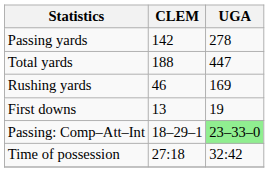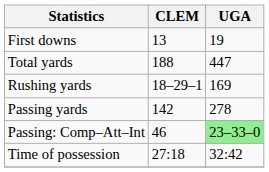rows swapped: (42, 108) <-> (48, 39)
(159, 85) 46 -> (177, 85) 18–29–1
(177, 132) 18–29–1 -> (159, 132) 46
